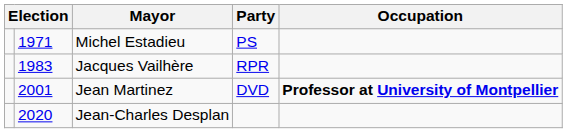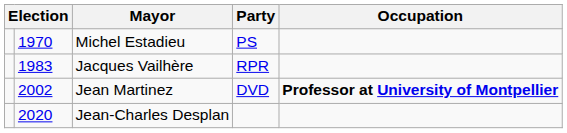(35, 41) 1971 -> (35, 41) 1970
(35, 90) 2001 -> (35, 90) 2002
